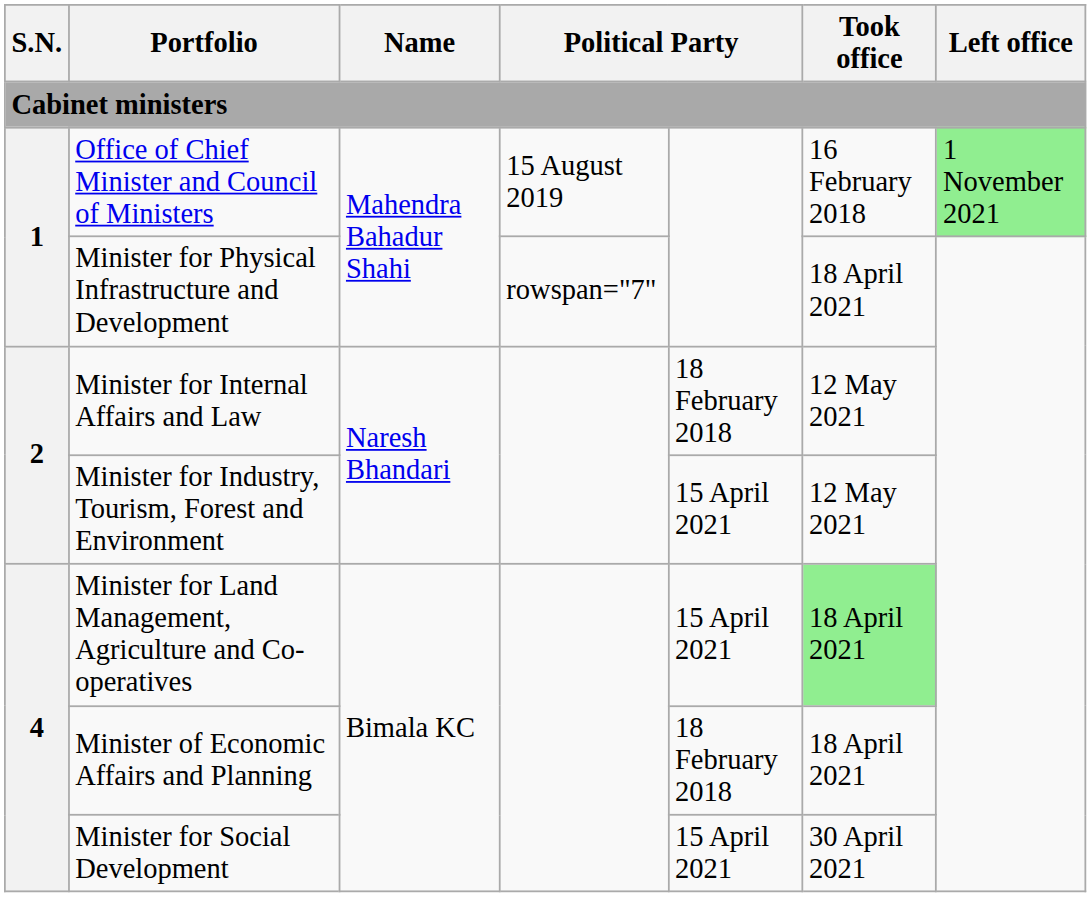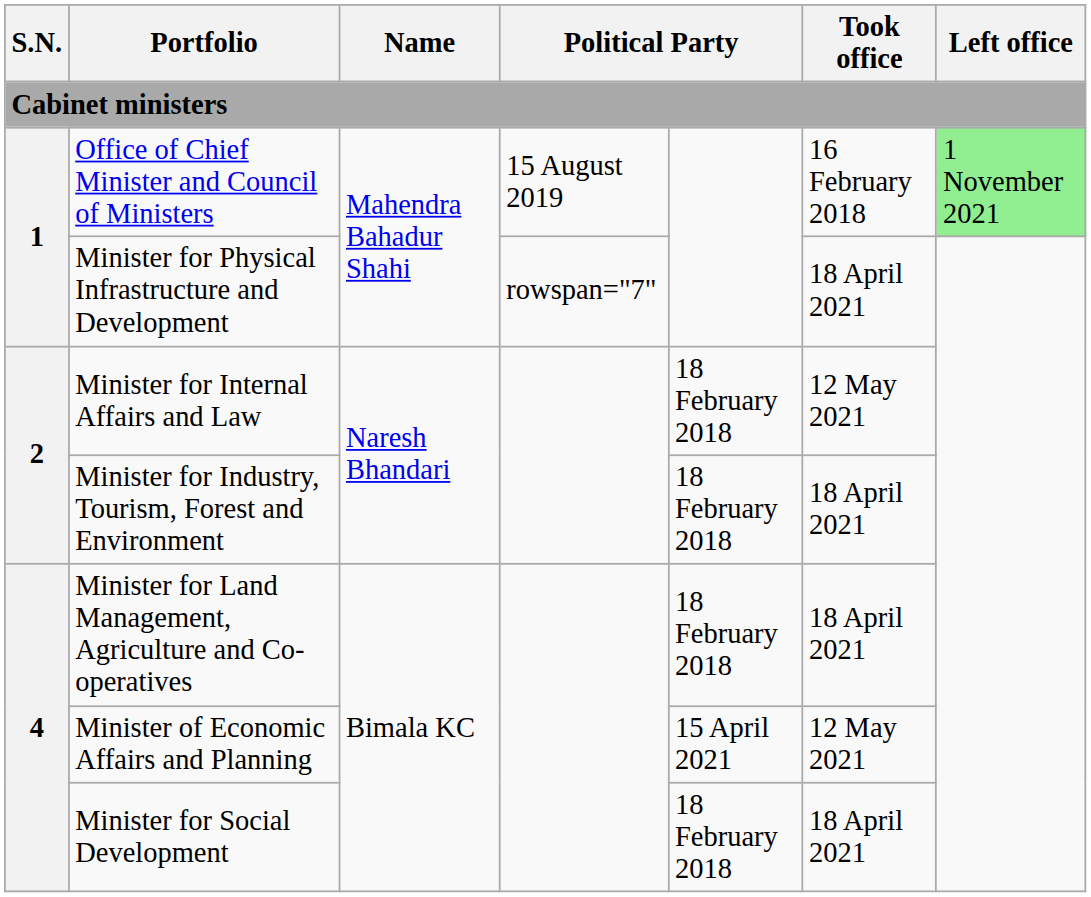(722, 509) 15 April 2021 -> (726, 509) 18 February 2018
(853, 509) 12 May 2021 -> (856, 509) 18 April 2021
(722, 634) 15 April 2021 -> (726, 634) 18 February 2018
(856, 634) lightgreen background -> (856, 634) no background
(726, 759) 18 February 2018 -> (722, 743) 15 April 2021
(856, 759) 18 April 2021 -> (853, 743) 12 May 2021
(722, 853) 15 April 2021 -> (726, 836) 18 February 2018
(856, 853) 30 April 2021 -> (856, 836) 18 April 2021
